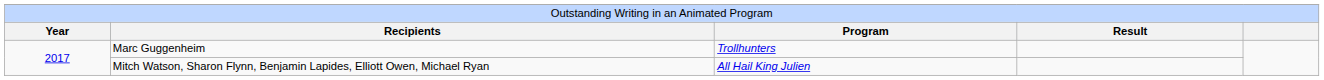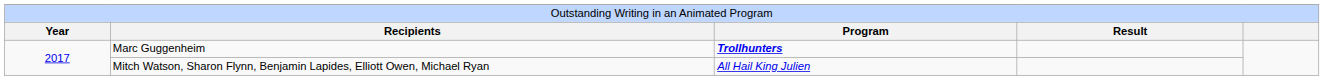(746, 49) normal -> (750, 49) bold
